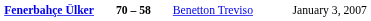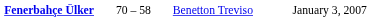(133, 10) bold -> (133, 10) normal
